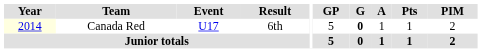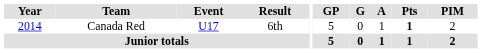(30, 26) lightyellow background -> (30, 26) no background
(360, 26) bold -> (360, 26) normal
(410, 26) normal -> (410, 26) bold
